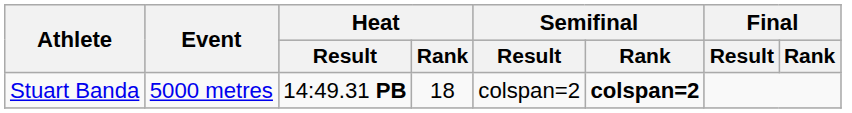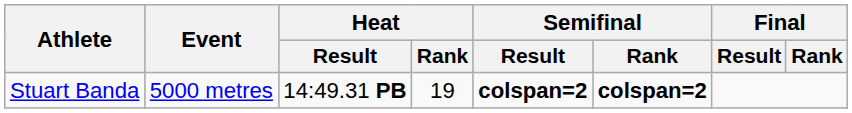(442, 91) 18 -> (442, 91) 19
(529, 91) normal -> (533, 91) bold
